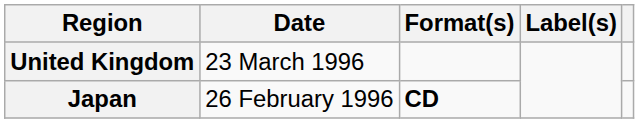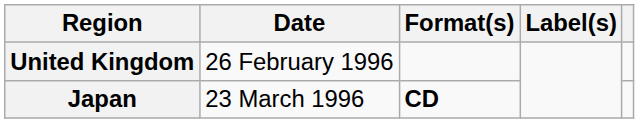(285, 61) 23 March 1996 -> (299, 61) 26 February 1996
(299, 99) 26 February 1996 -> (285, 99) 23 March 1996
